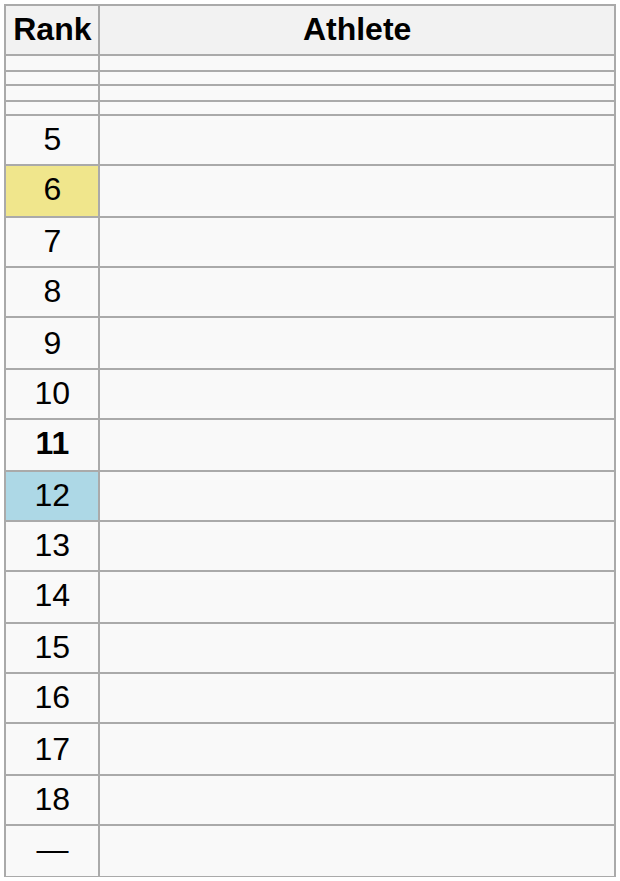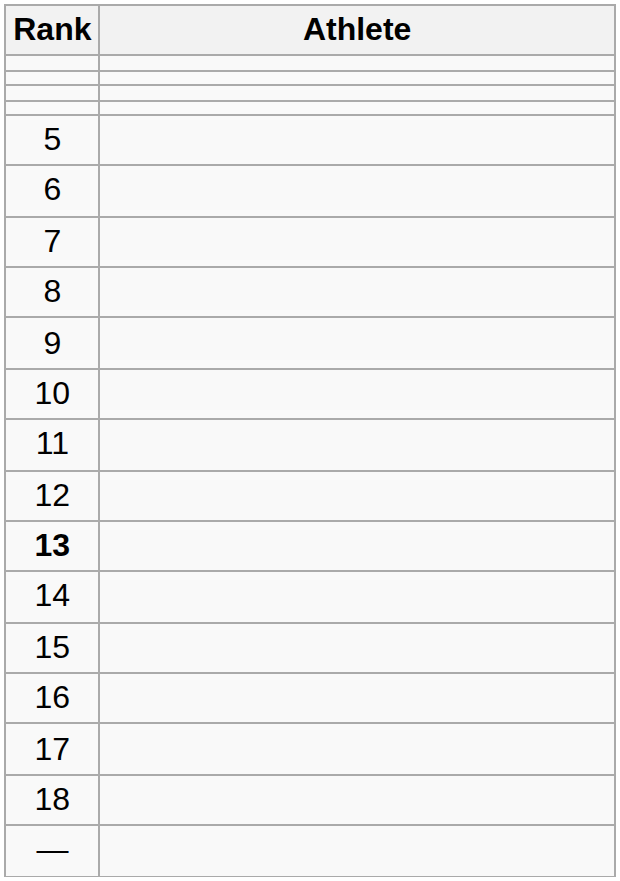(52, 190) khaki background -> (52, 190) no background
(52, 444) bold -> (52, 444) normal
(52, 494) lightblue background -> (52, 494) no background
(52, 545) normal -> (52, 545) bold
